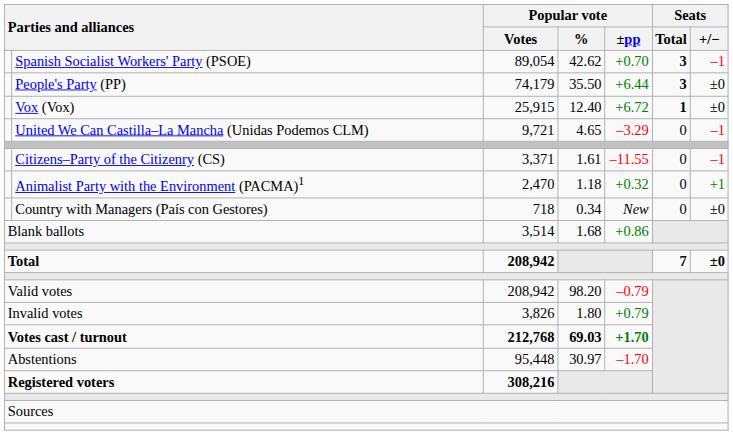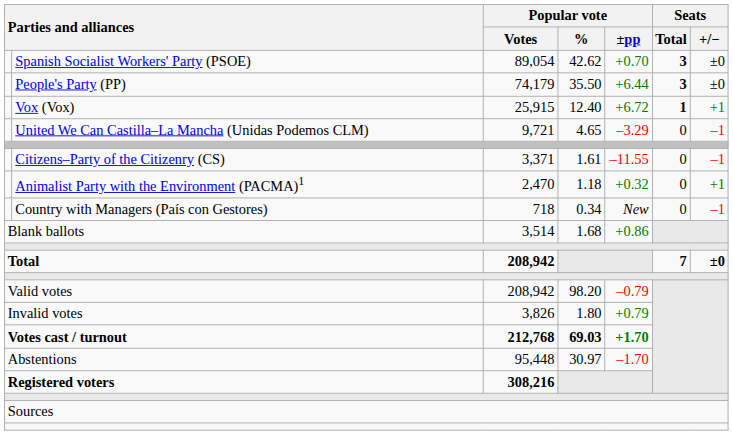(718, 61) –1 -> (717, 61) ±0
(717, 107) ±0 -> (717, 107) +1
(717, 209) ±0 -> (718, 209) –1
